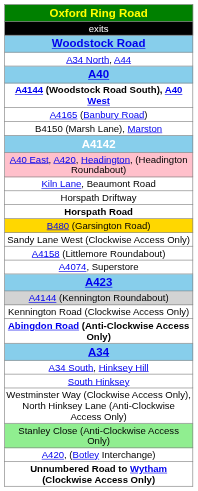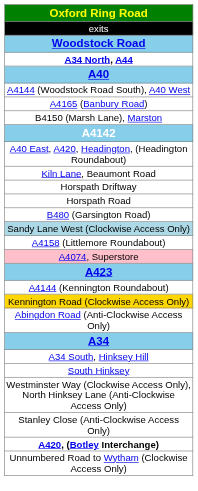(99, 59) normal -> (99, 59) bold
(99, 95) bold -> (99, 90) normal
(99, 165) pink background -> (99, 154) no background
(99, 212) bold -> (99, 201) normal
(99, 225) gold background -> (99, 215) no background
(99, 239) no background -> (99, 229) lightblue background
(99, 267) no background -> (99, 256) pink background
(99, 298) lightgrey background -> (99, 287) no background
(99, 312) no background -> (99, 301) gold background
(99, 331) bold -> (99, 320) normal
(99, 436) lightgreen background -> (99, 425) no background
(99, 455) normal -> (99, 444) bold
(99, 474) bold -> (99, 463) normal
